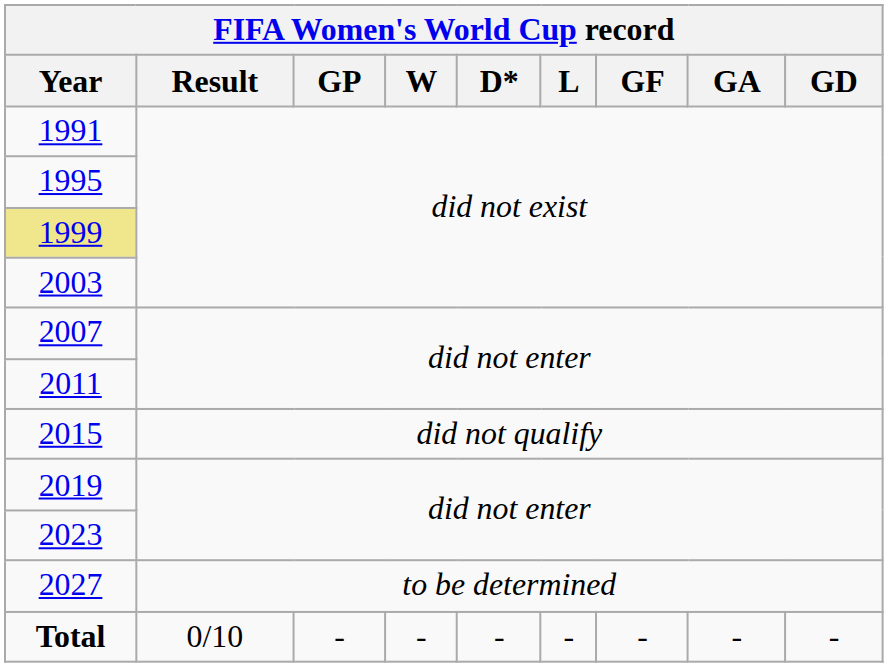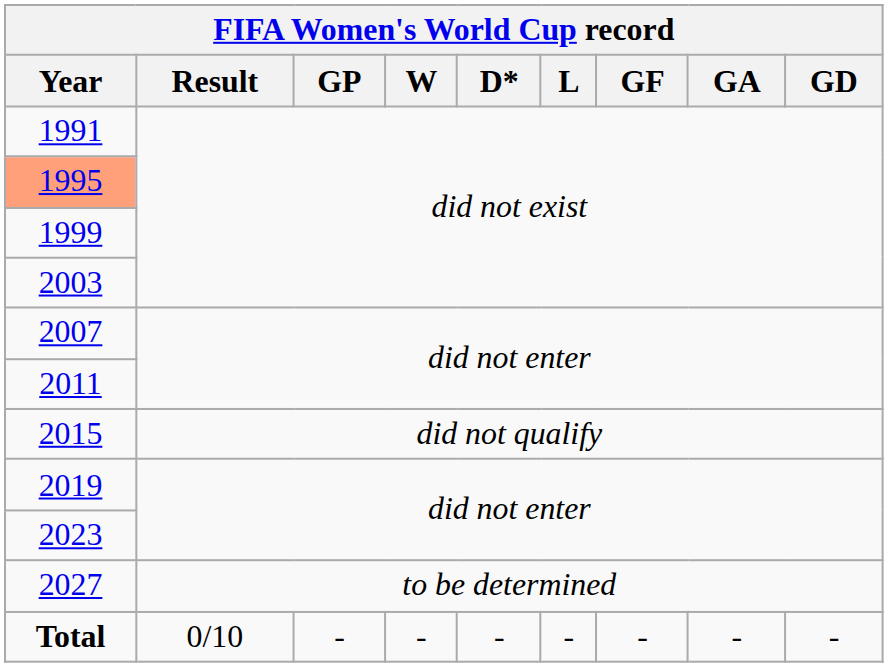(71, 181) no background -> (71, 181) lightsalmon background
(71, 231) khaki background -> (71, 231) no background
